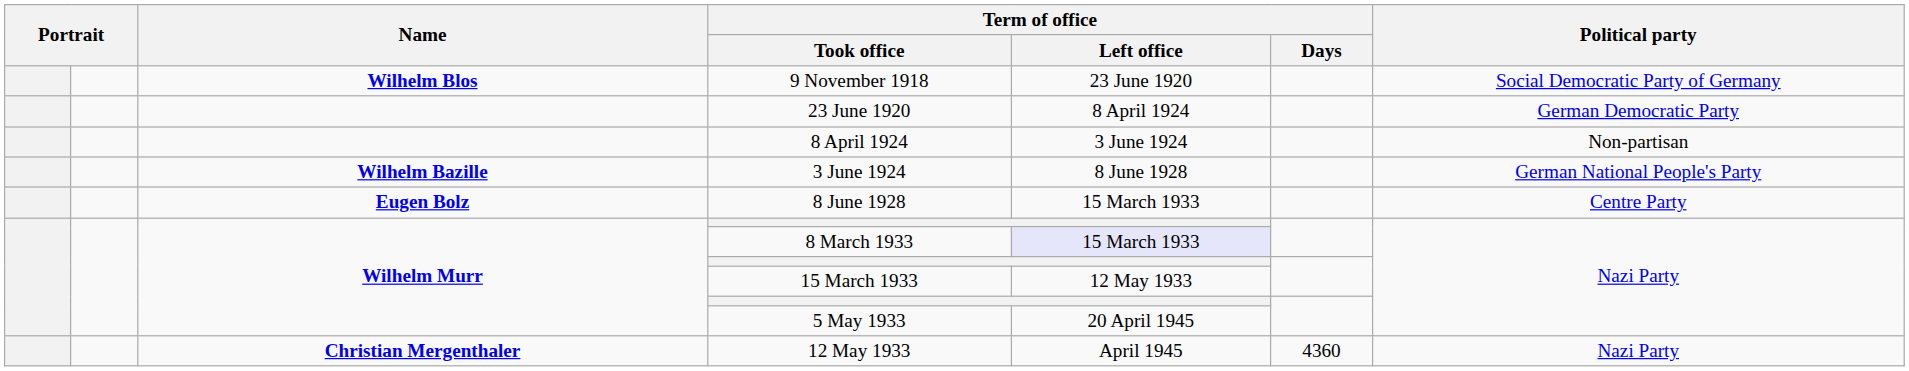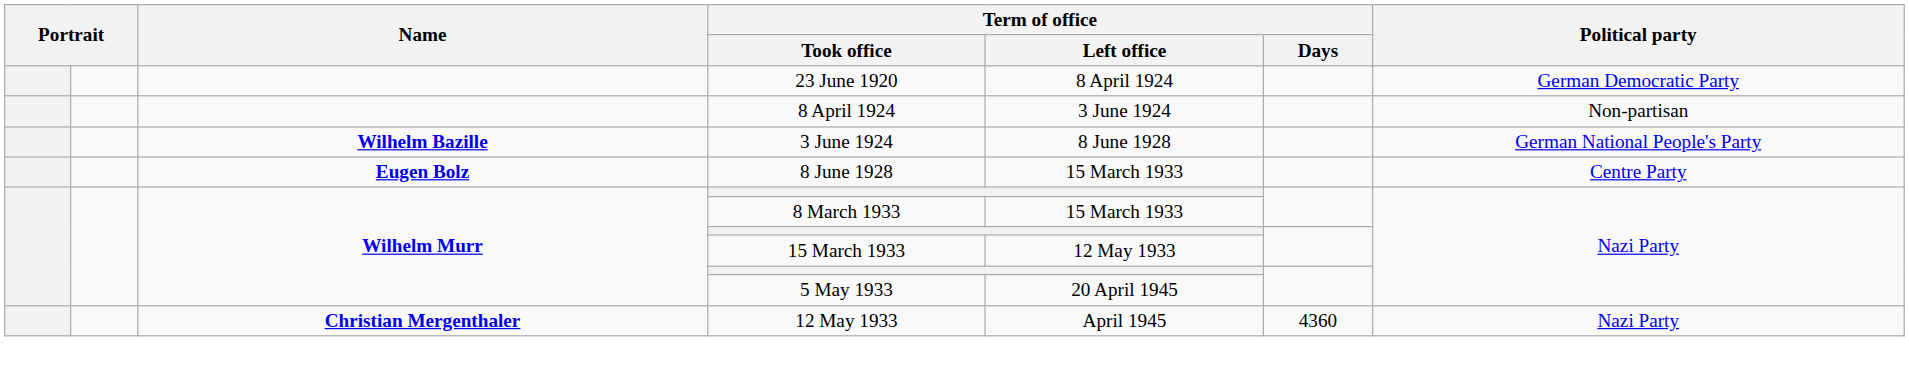- row: (423, 80)
(1141, 241) lavender background -> (1124, 211) no background
